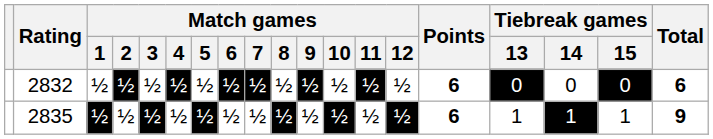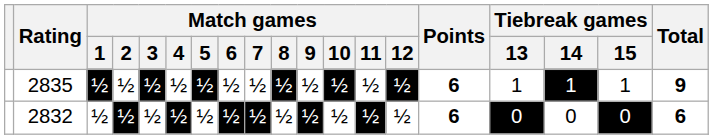rows swapped: (50, 117) <-> (50, 85)
